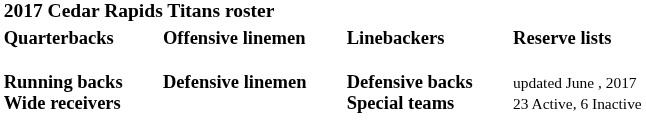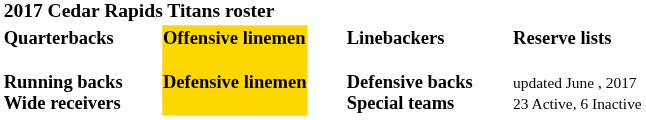(235, 59) no background -> (235, 59) gold background
